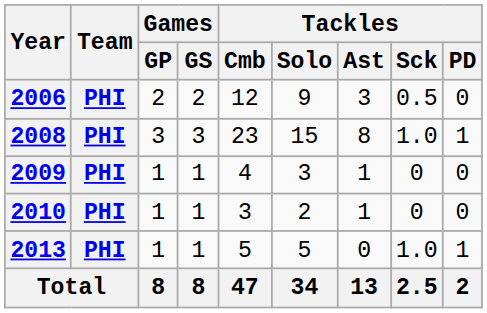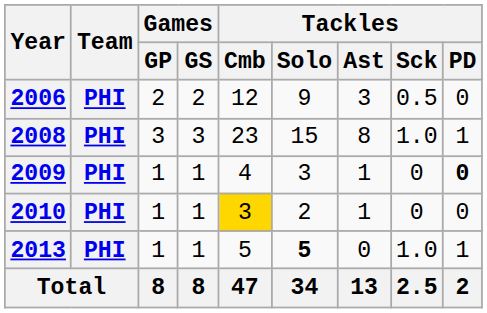(463, 175) normal -> (463, 175) bold
(245, 212) no background -> (245, 212) gold background
(304, 250) normal -> (304, 250) bold
